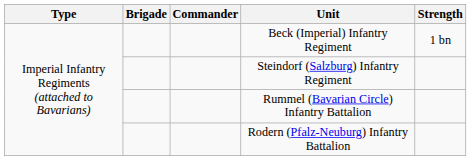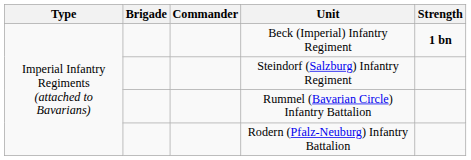(440, 40) normal -> (440, 40) bold
